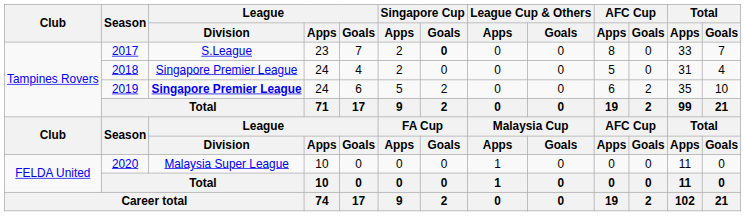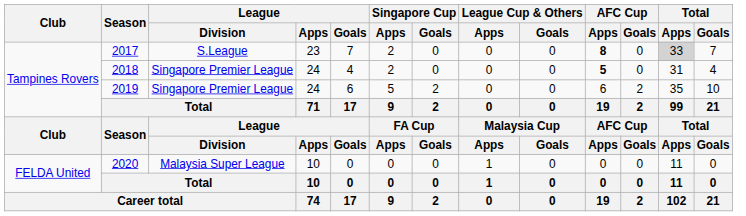(444, 51) bold -> (436, 51) normal
(611, 51) normal -> (603, 51) bold
(685, 51) no background -> (676, 51) lightgrey background
(611, 70) normal -> (603, 70) bold
(227, 88) bold -> (222, 88) normal
